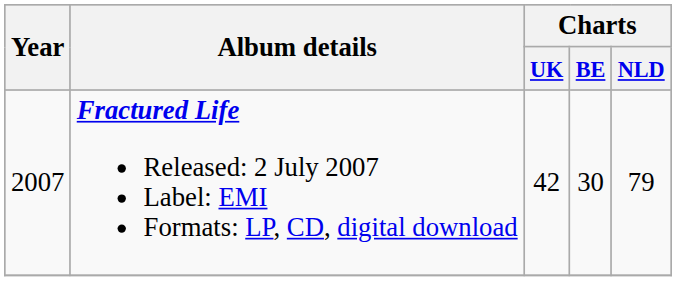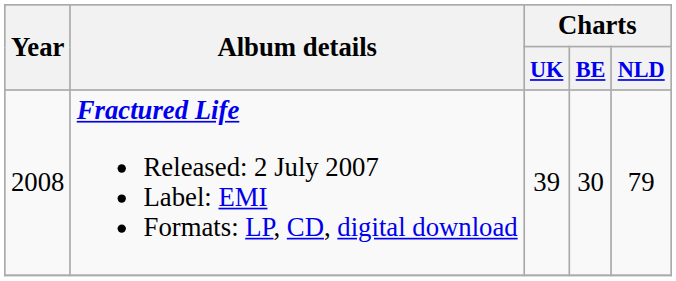(38, 182) 2007 -> (38, 182) 2008
(547, 182) 42 -> (547, 182) 39
